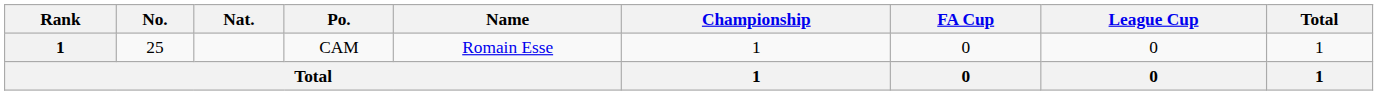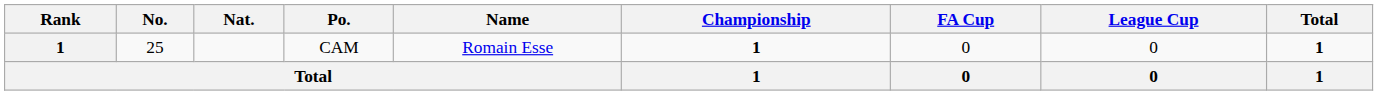(756, 47) normal -> (756, 47) bold
(1319, 47) normal -> (1319, 47) bold
